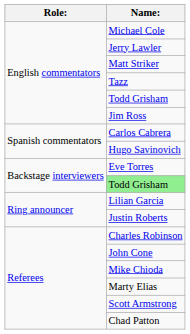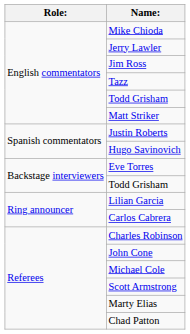(137, 30) Michael Cole -> (136, 30) Mike Chioda
(134, 64) Matt Striker -> (127, 64) Jim Ross
(127, 115) Jim Ross -> (134, 115) Matt Striker
(140, 132) Carlos Cabrera -> (138, 132) Justin Roberts
(138, 184) lightgreen background -> (138, 184) no background
(138, 218) Justin Roberts -> (140, 218) Carlos Cabrera
(136, 269) Mike Chioda -> (137, 269) Michael Cole
(133, 286) Marty Elias -> (143, 286) Scott Armstrong
(143, 303) Scott Armstrong -> (133, 303) Marty Elias
